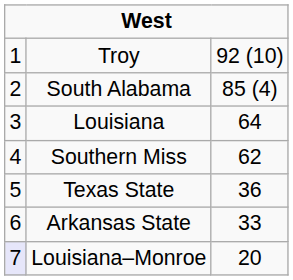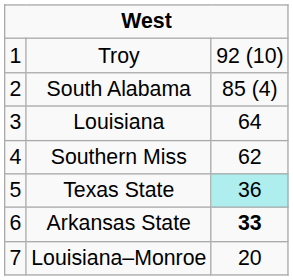(250, 190) no background -> (250, 190) paleturquoise background
(250, 224) normal -> (250, 224) bold
(15, 257) lavender background -> (15, 257) no background
